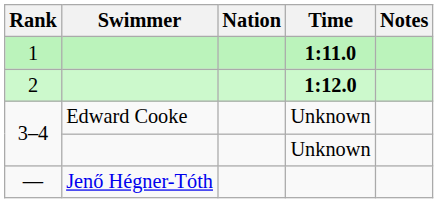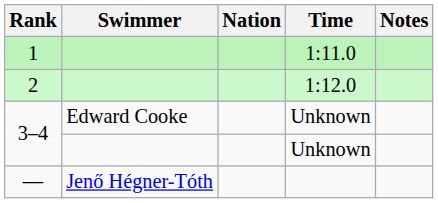(331, 52) bold -> (331, 52) normal
(331, 85) bold -> (331, 85) normal
